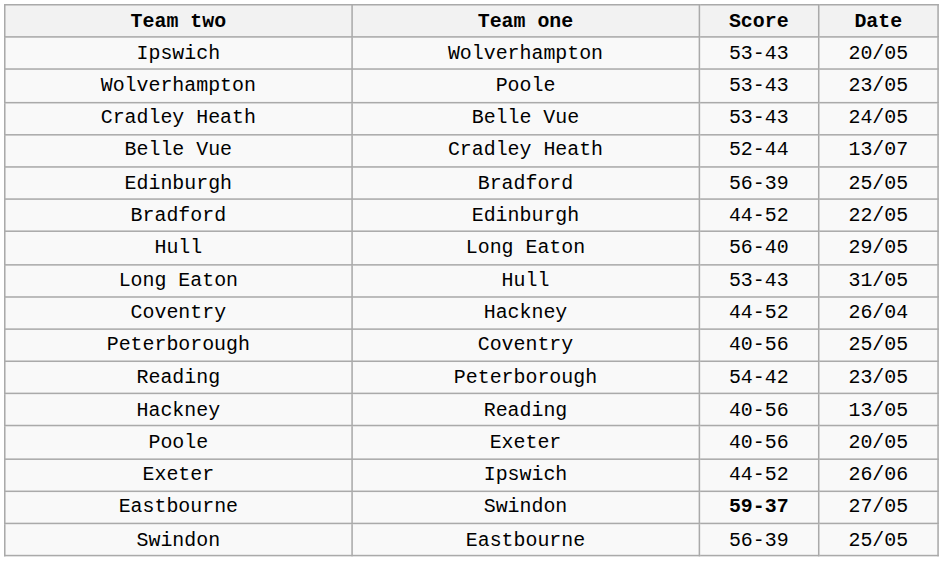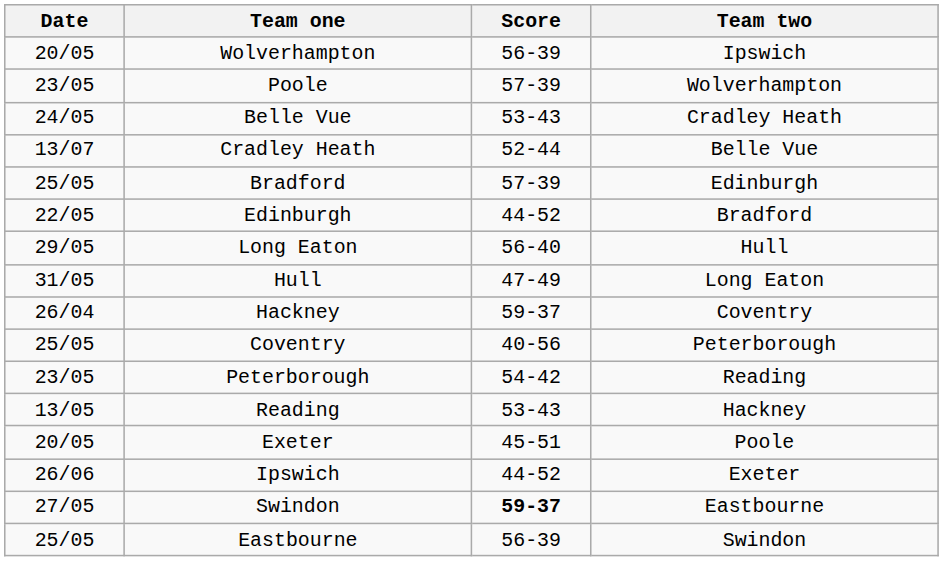columns swapped: (878, 21) <-> (178, 21)
(759, 53) 53-43 -> (531, 53) 56-39
(759, 86) 53-43 -> (531, 86) 57-39
(759, 183) 56-39 -> (531, 183) 57-39
(759, 280) 53-43 -> (531, 280) 47-49
(759, 313) 44-52 -> (531, 313) 59-37
(759, 410) 40-56 -> (531, 410) 53-43
(759, 442) 40-56 -> (531, 442) 45-51
